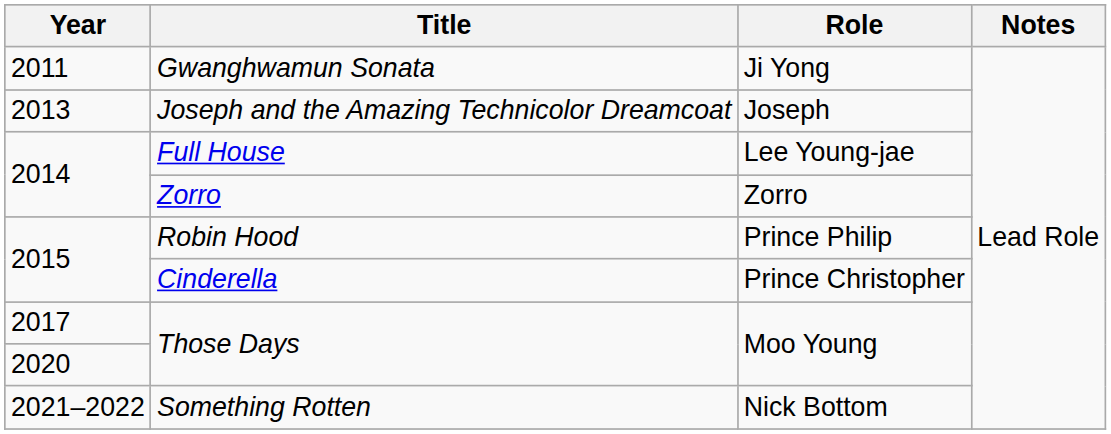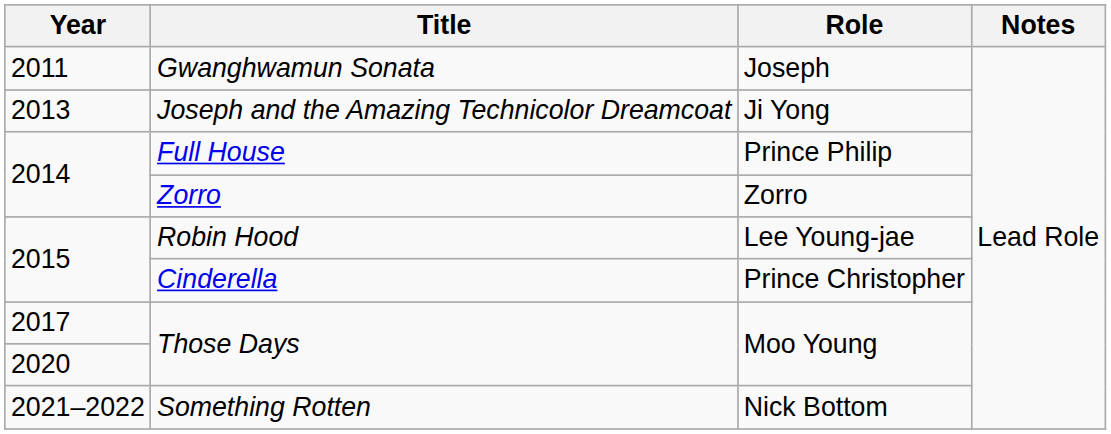(787, 68) Ji Yong -> (787, 68) Joseph
(787, 110) Joseph -> (787, 110) Ji Yong
(829, 152) Lee Young-jae -> (818, 152) Prince Philip
(818, 237) Prince Philip -> (829, 237) Lee Young-jae
